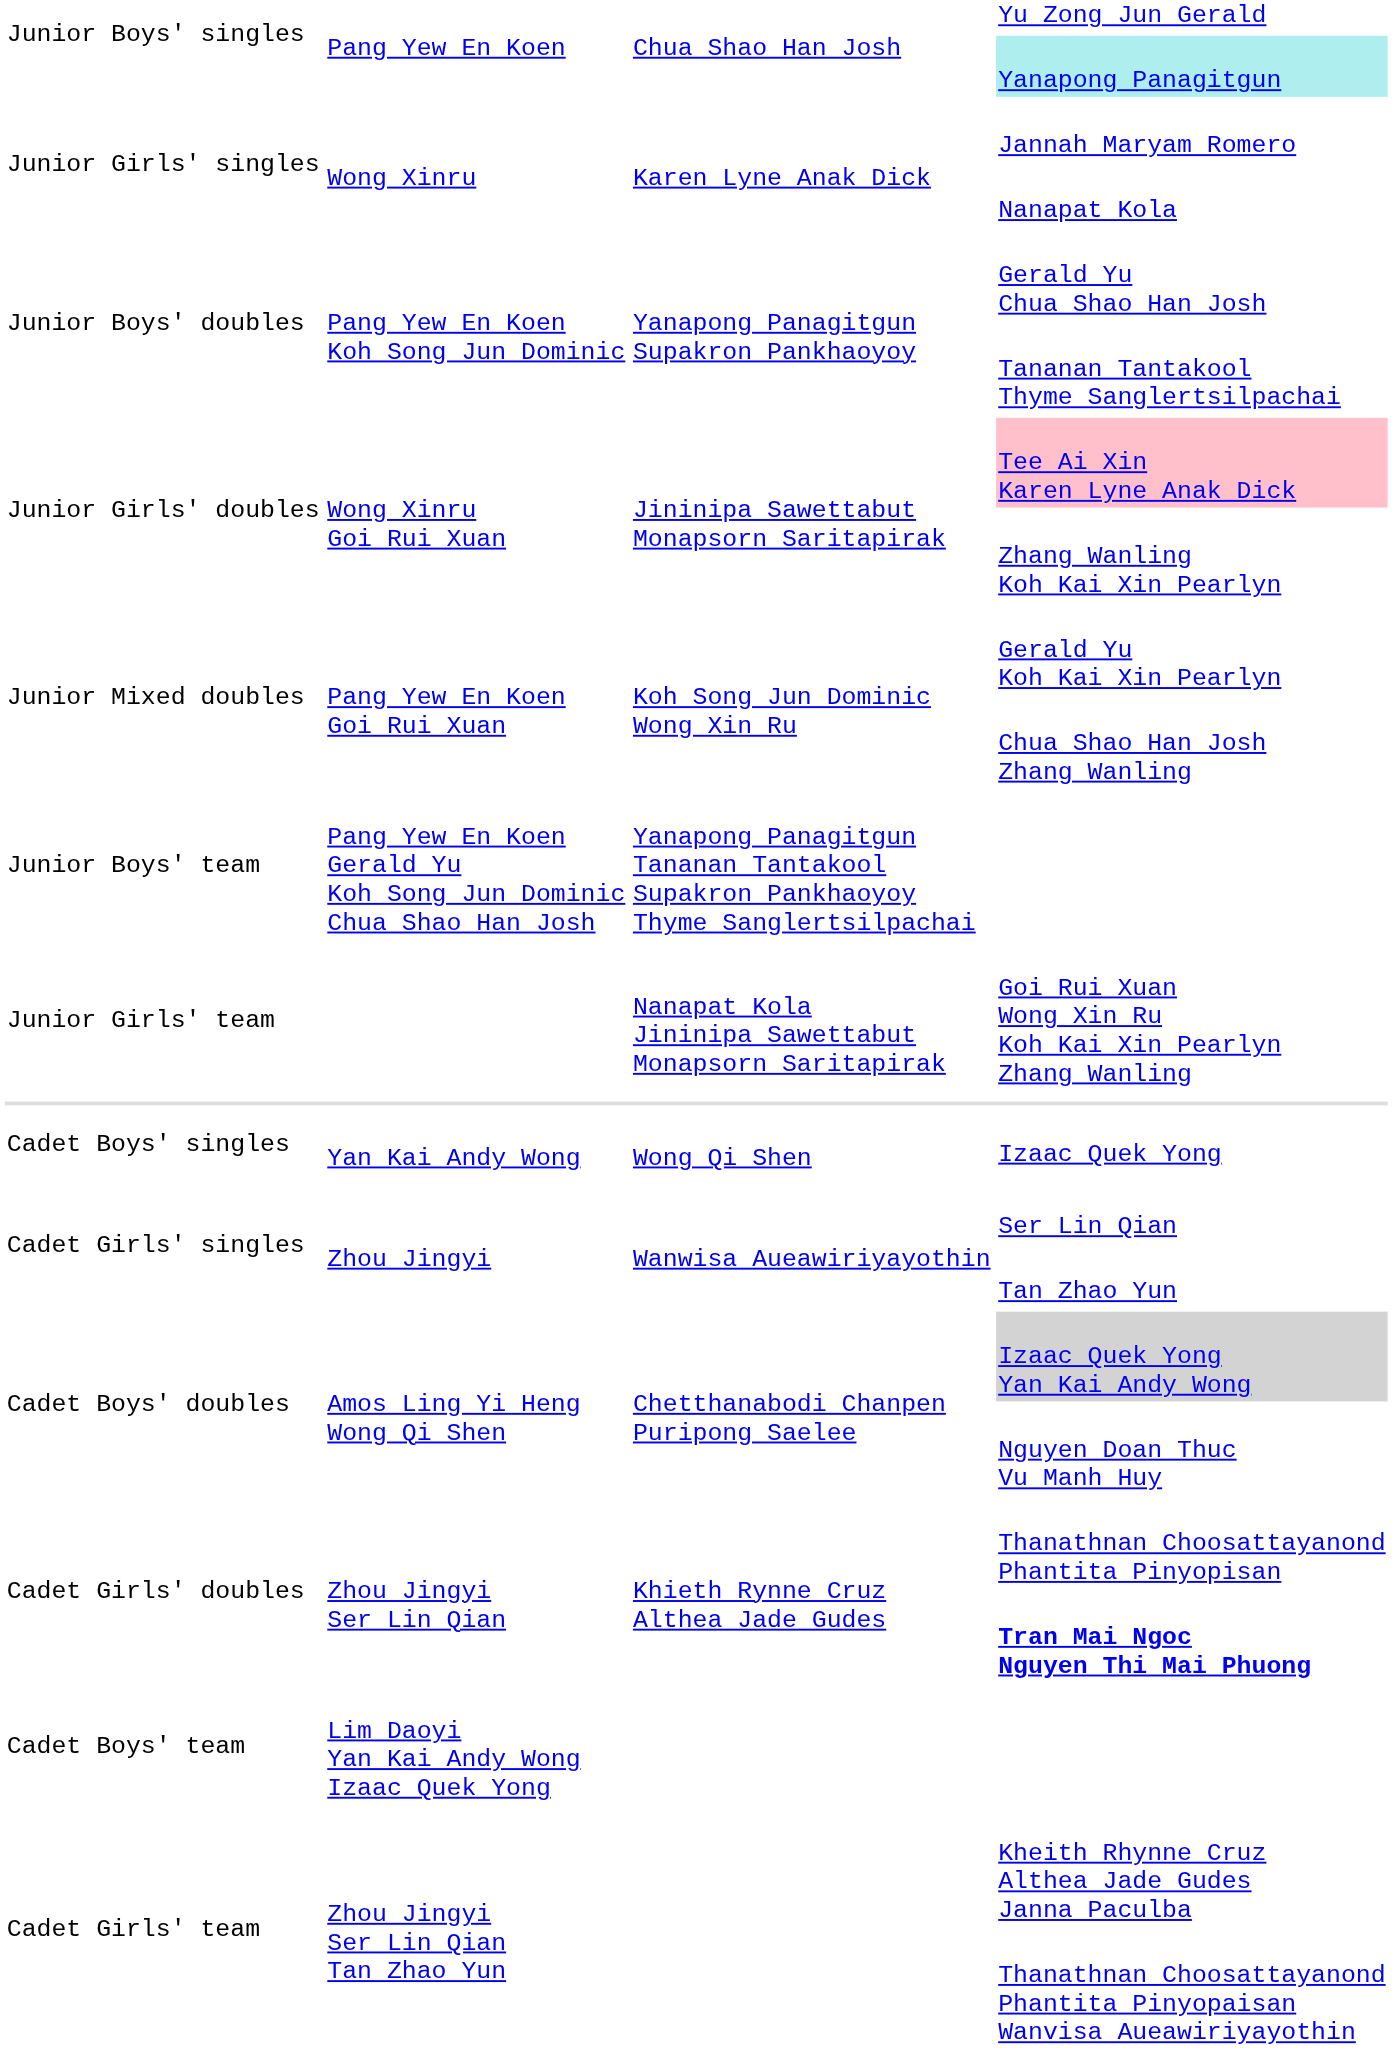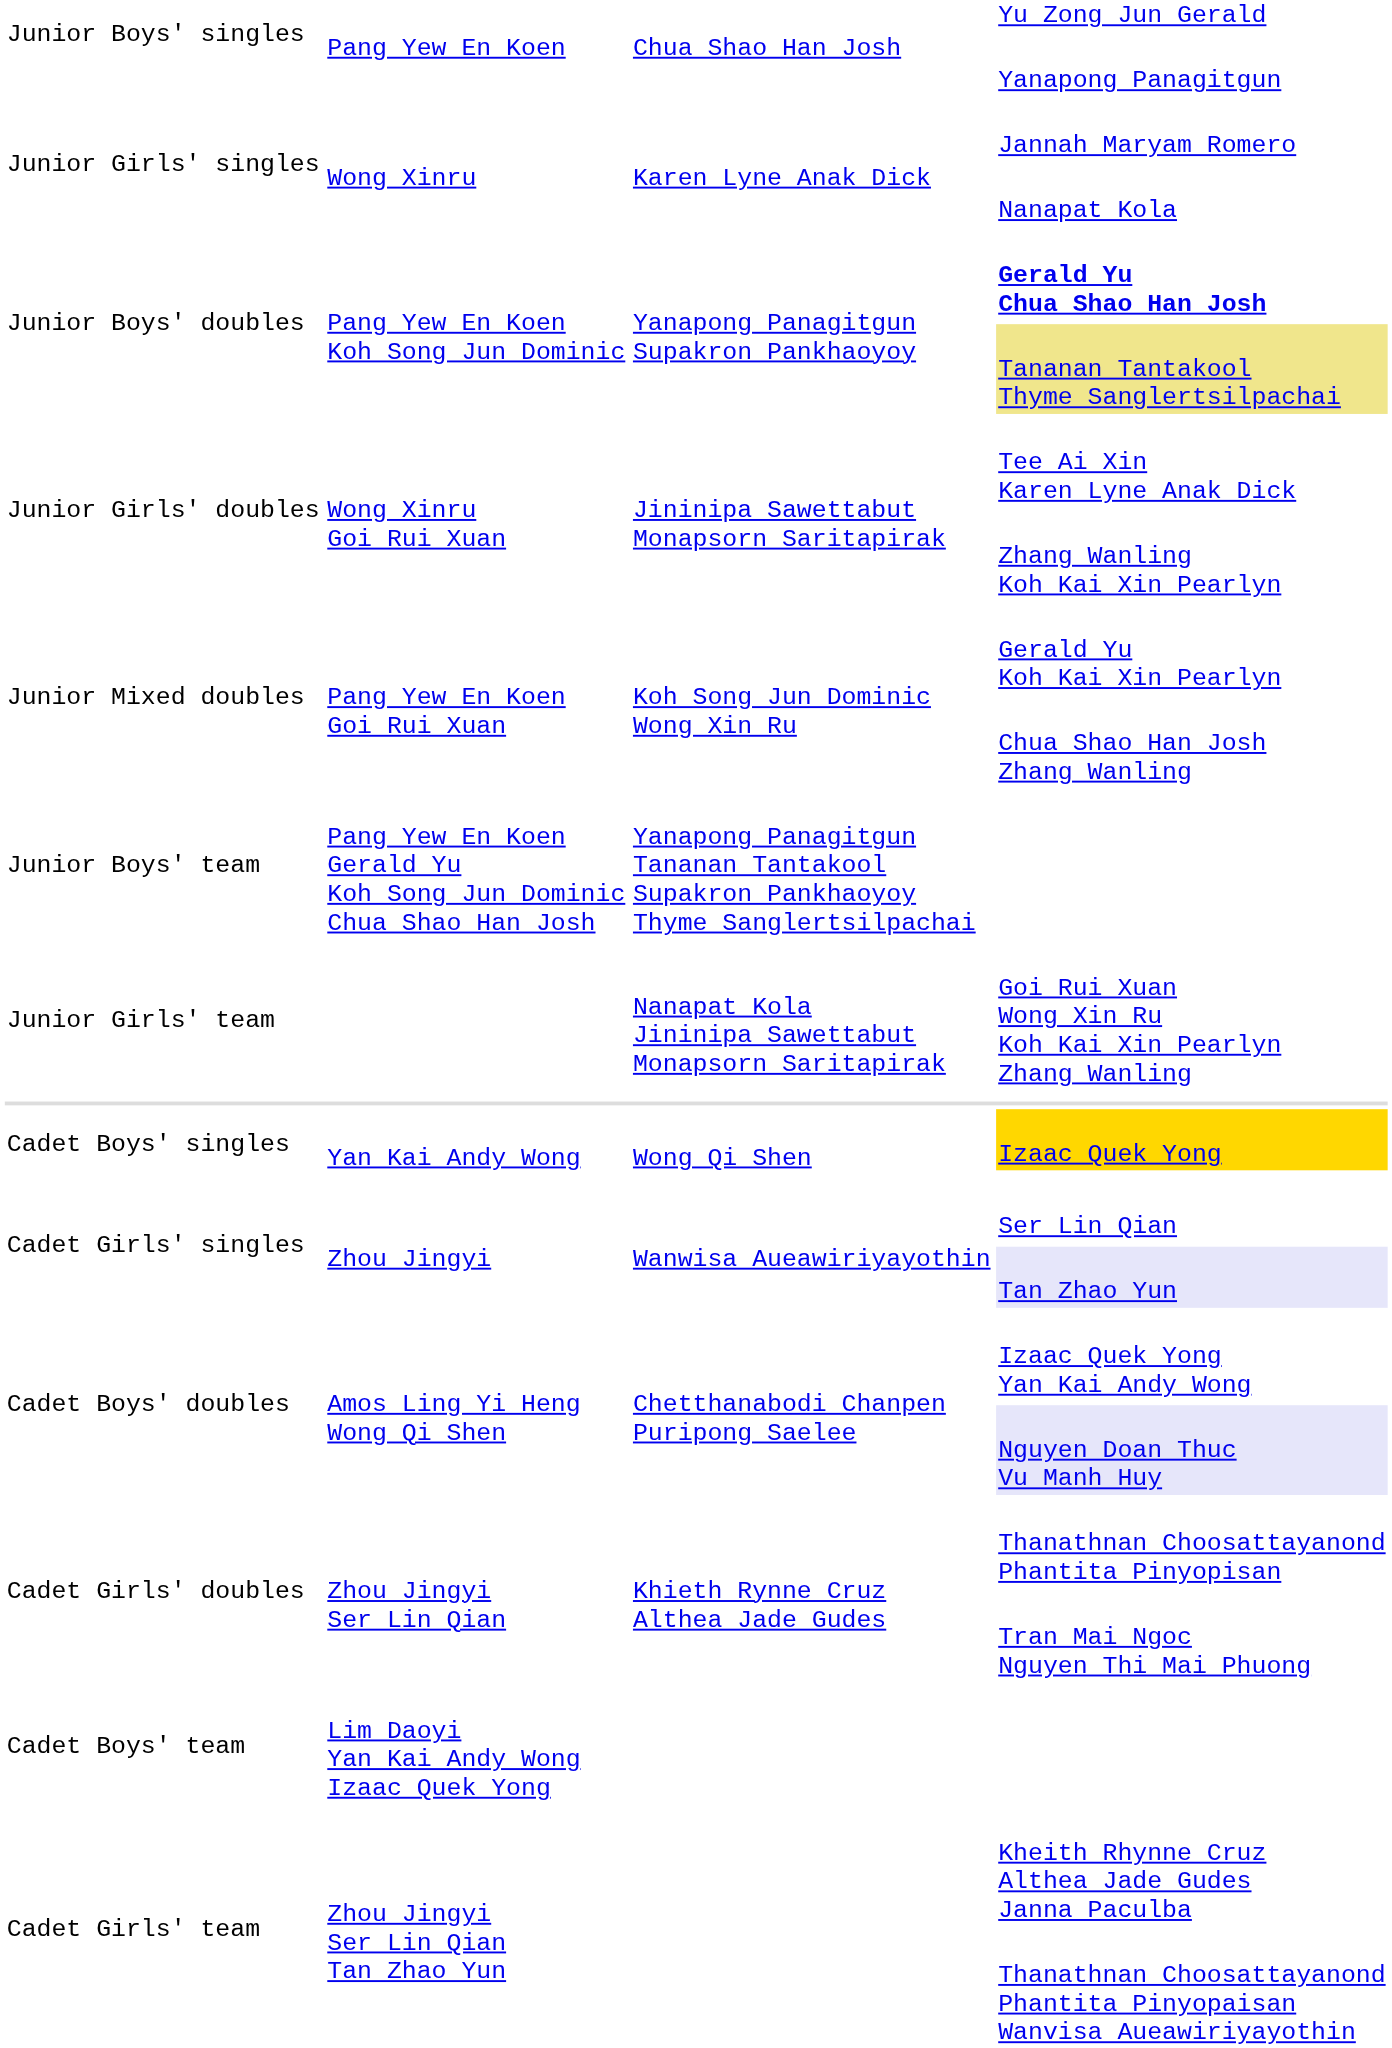(1140, 81) paleturquoise background -> (1140, 81) no background
(1132, 290) normal -> (1132, 290) bold
(1170, 383) no background -> (1170, 383) khaki background
(1147, 477) pink background -> (1147, 477) no background
(1110, 1154) no background -> (1110, 1154) gold background
(1088, 1292) no background -> (1088, 1292) lavender background
(1125, 1371) lightgrey background -> (1125, 1371) no background
(1117, 1464) no background -> (1117, 1464) lavender background
(1155, 1652) bold -> (1155, 1652) normal
